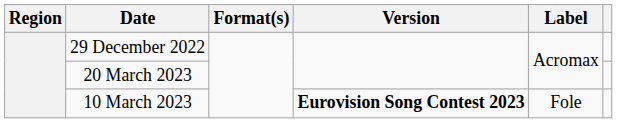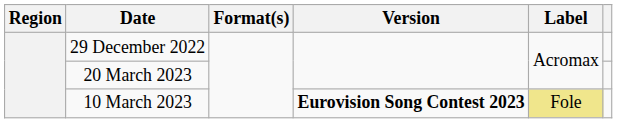(566, 103) no background -> (566, 103) khaki background
